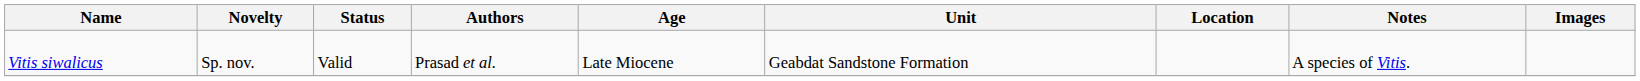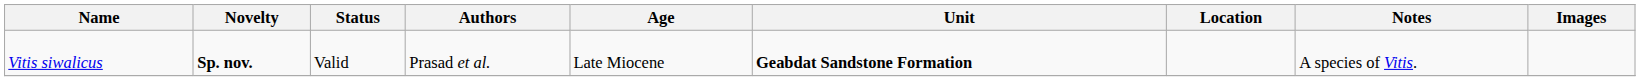(228, 62) normal -> (225, 62) bold
(869, 62) normal -> (864, 62) bold
